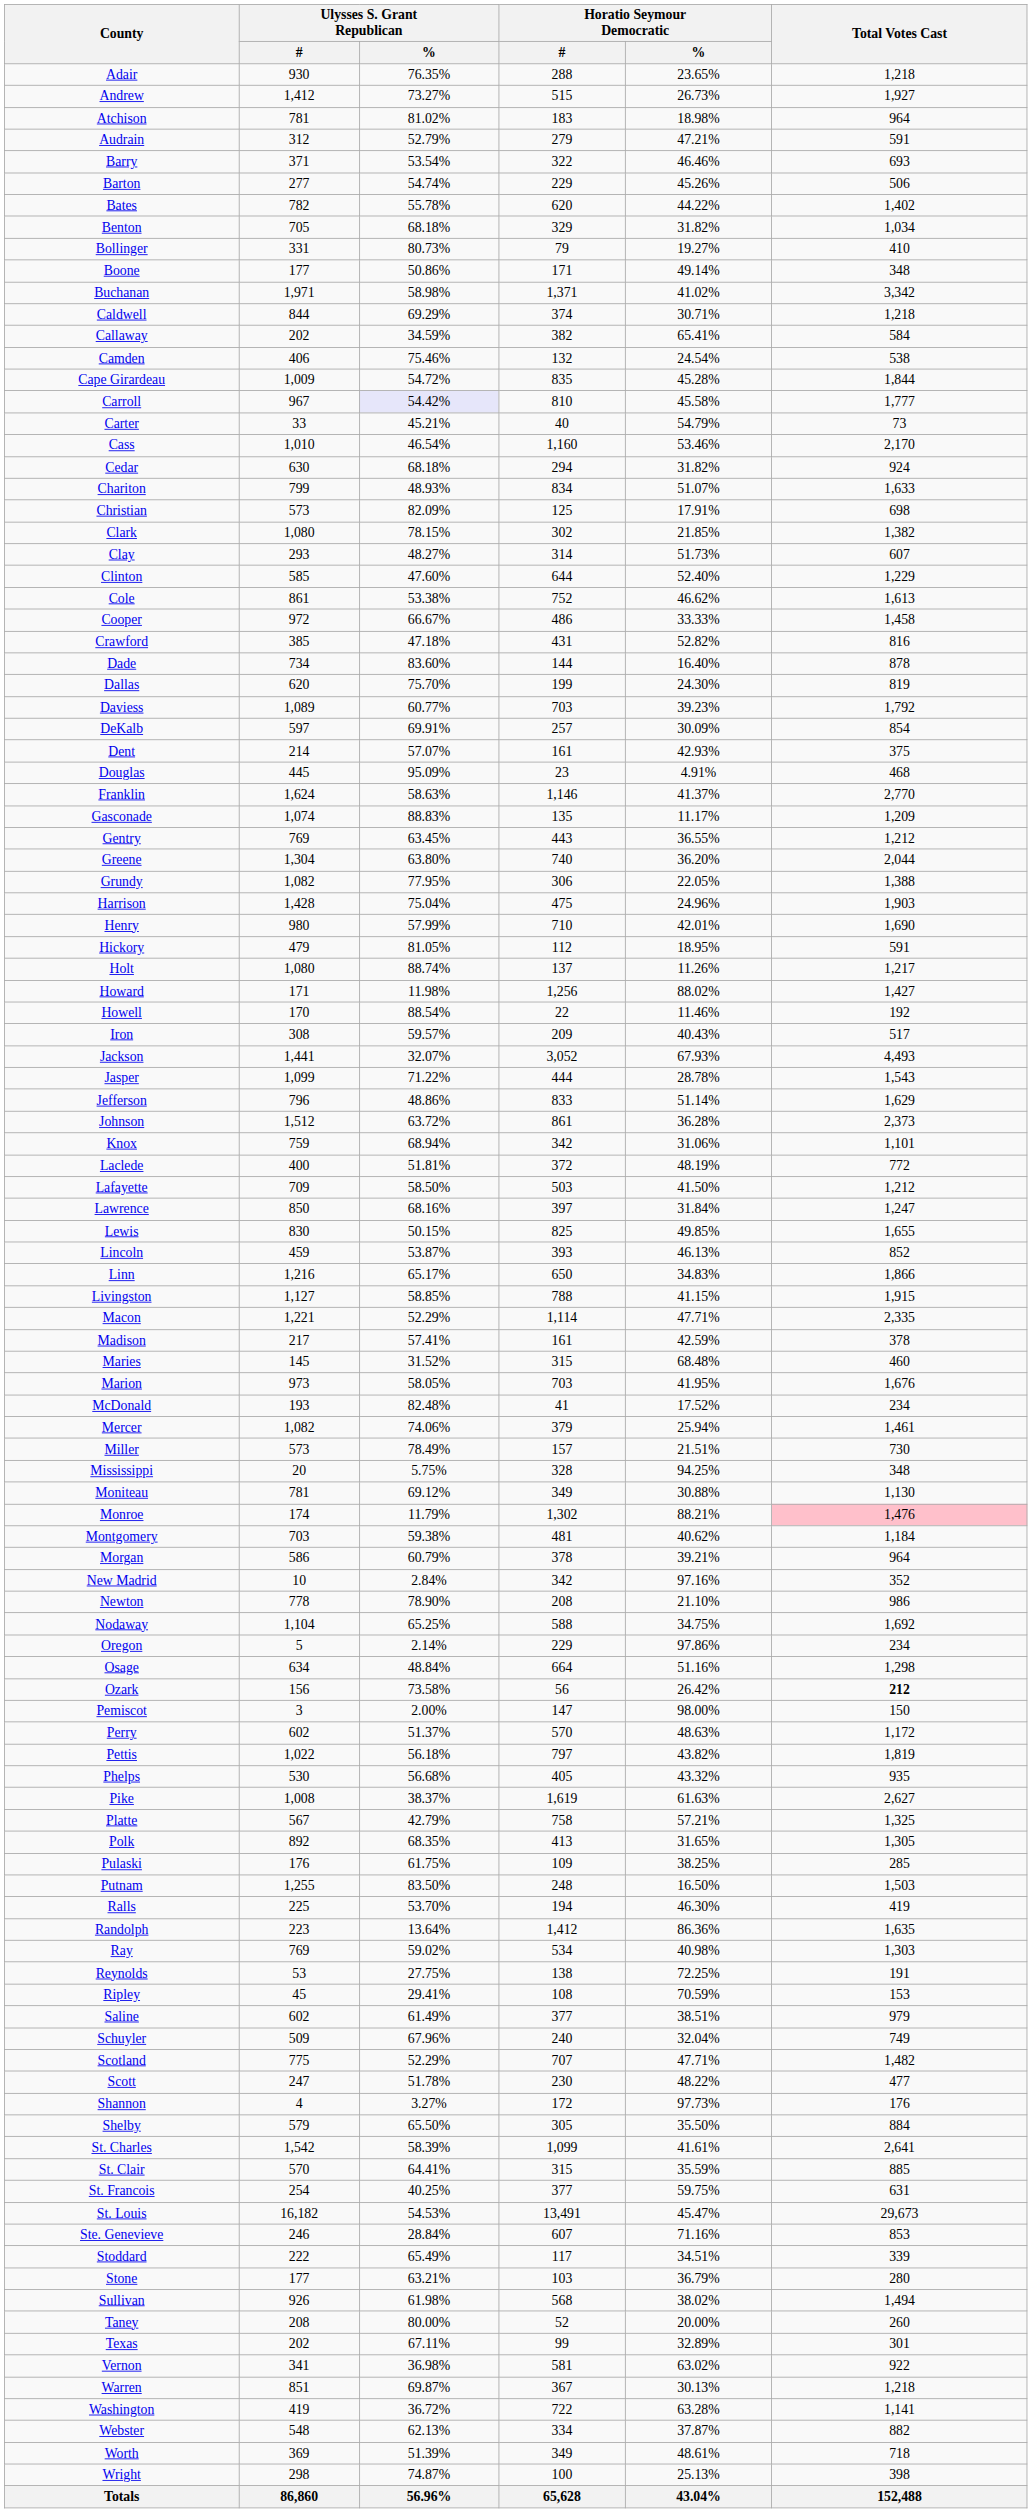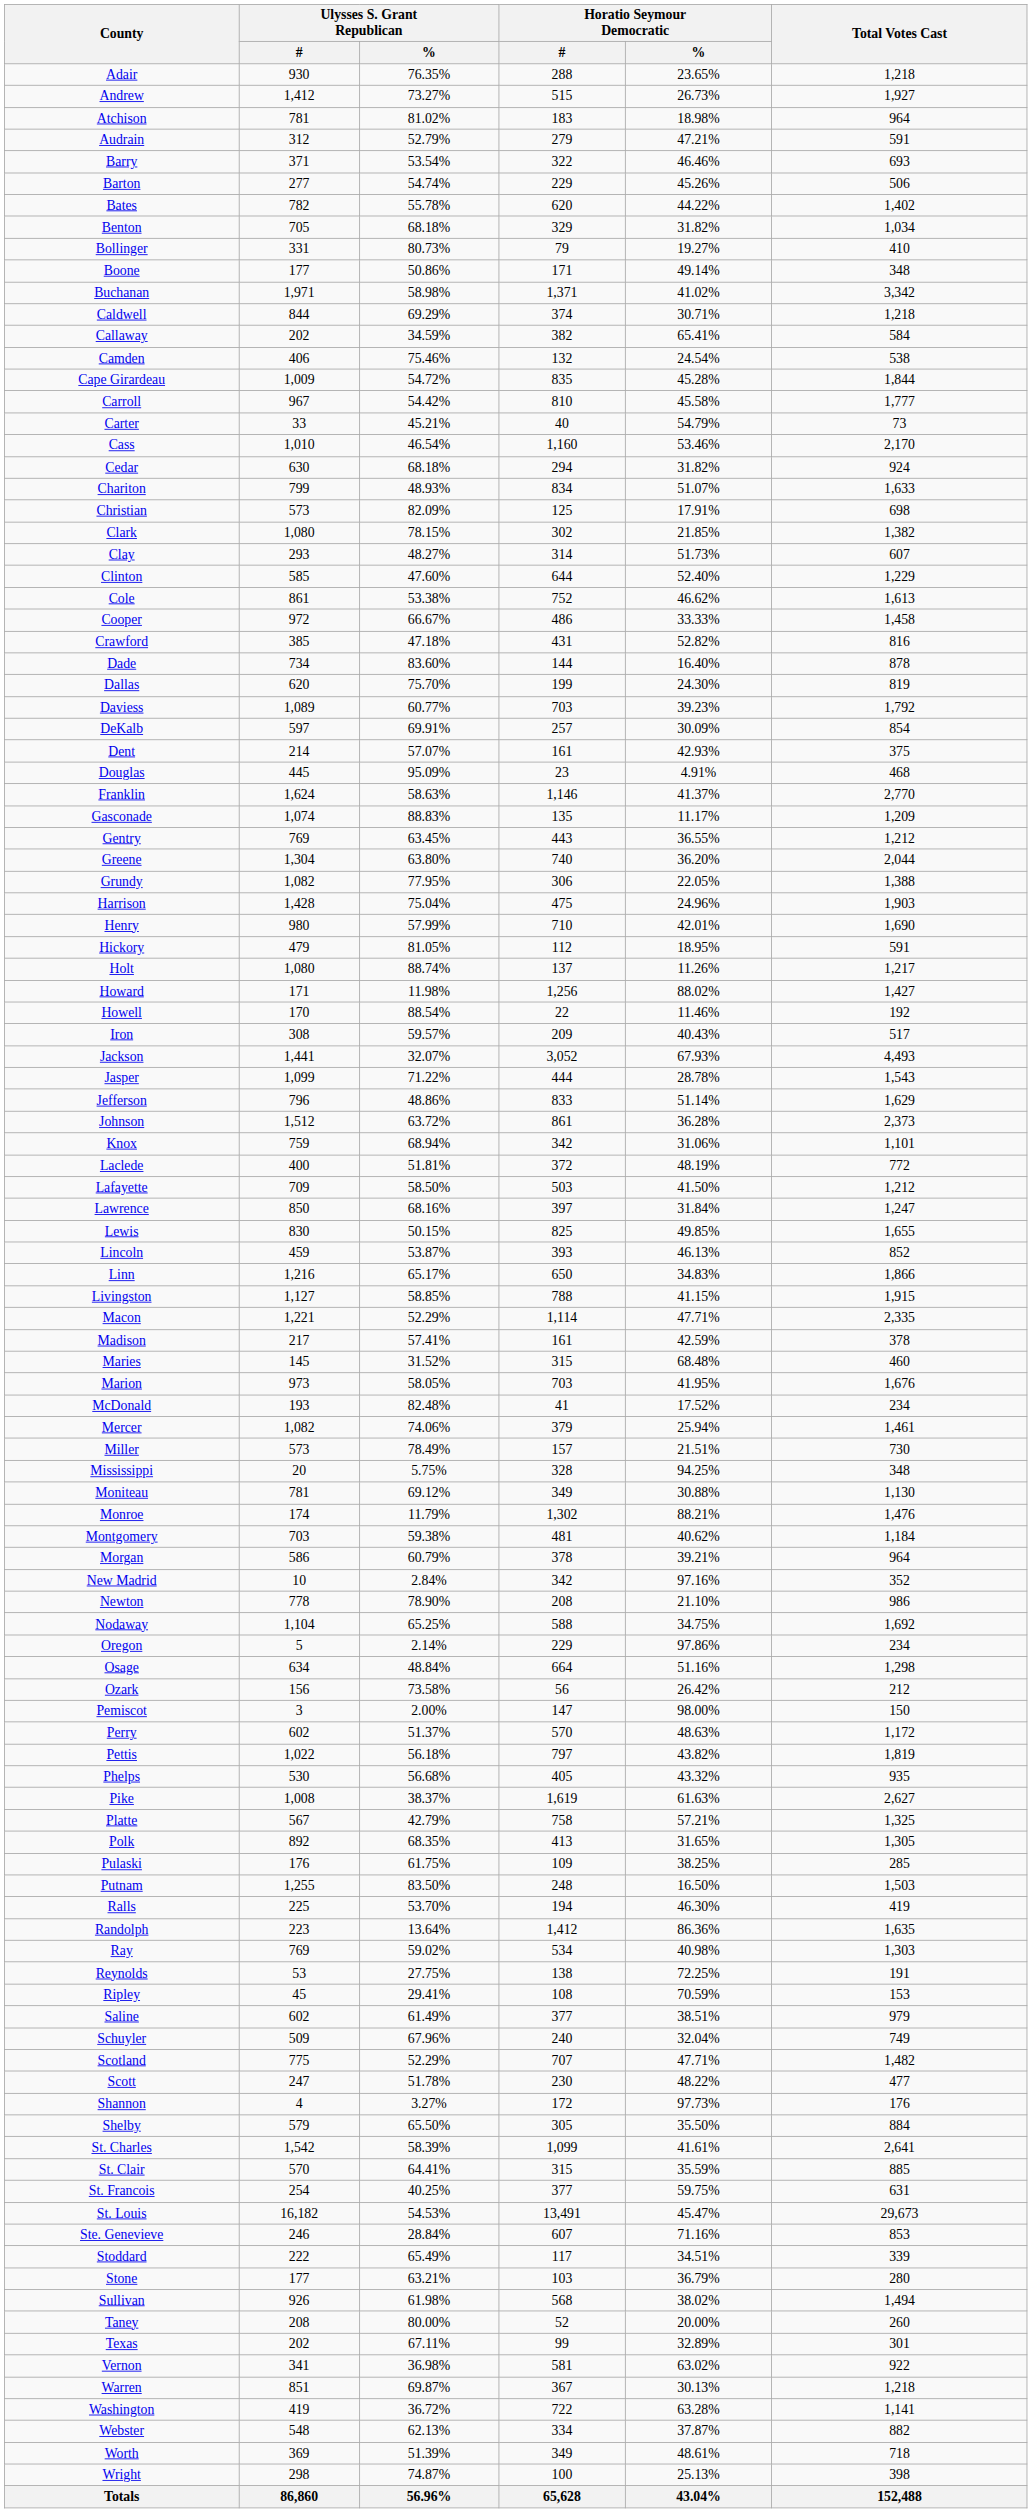(429, 401) lavender background -> (429, 401) no background
(900, 1514) pink background -> (900, 1514) no background
(900, 1689) bold -> (900, 1689) normal
